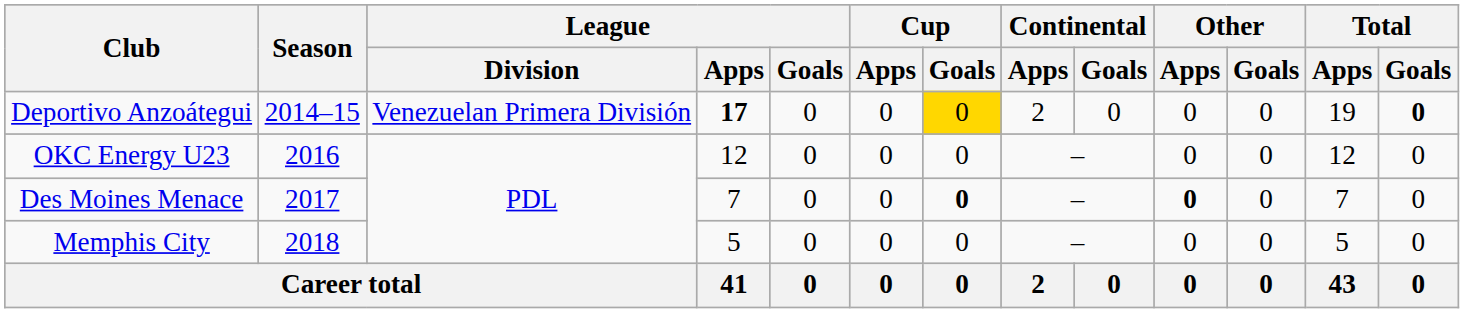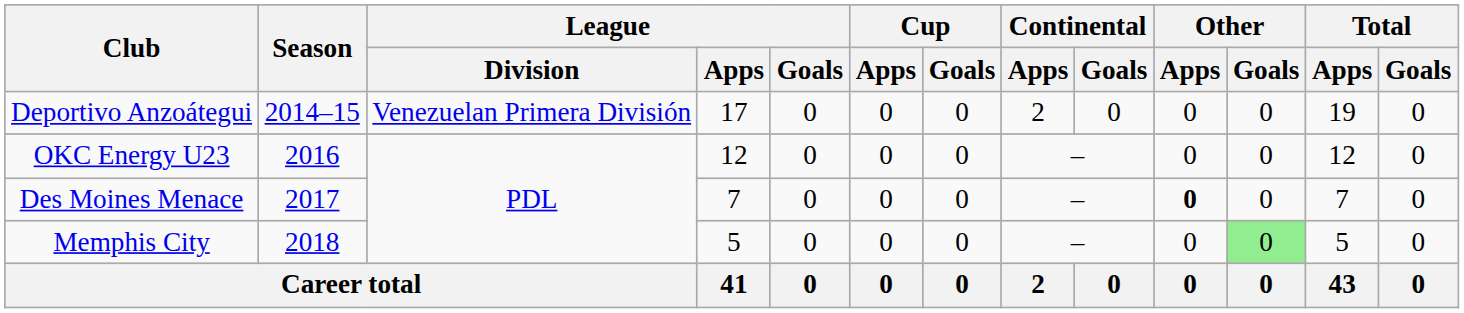(734, 112) bold -> (734, 112) normal
(962, 112) gold background -> (962, 112) no background
(1418, 112) bold -> (1418, 112) normal
(962, 198) bold -> (962, 198) normal
(1266, 241) no background -> (1266, 241) lightgreen background
